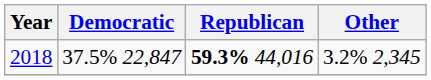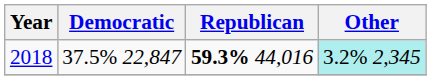(372, 57) no background -> (372, 57) paleturquoise background
